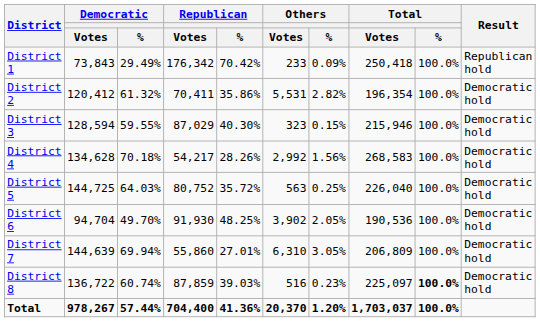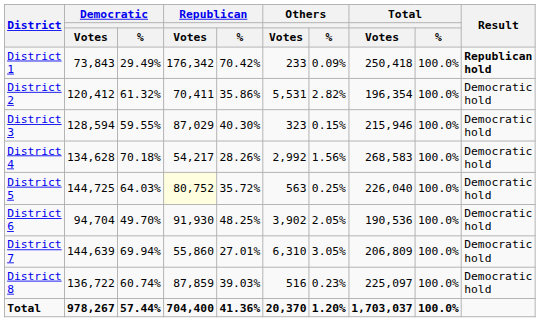(498, 62) normal -> (498, 62) bold
(194, 188) no background -> (194, 188) lightyellow background
(438, 283) bold -> (438, 283) normal
